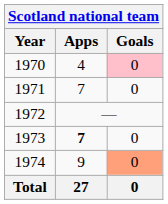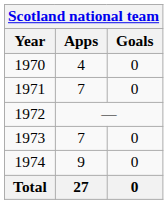(135, 65) pink background -> (135, 65) no background
(81, 138) bold -> (81, 138) normal
(135, 162) lightsalmon background -> (135, 162) no background
